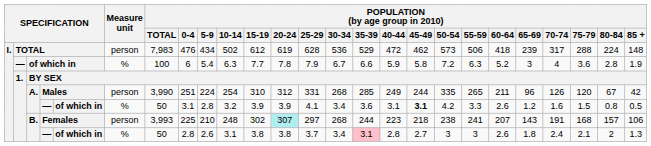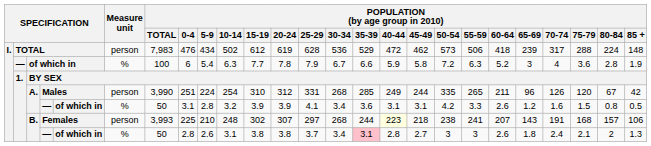(421, 106) bold -> (421, 106) normal
(285, 120) paleturquoise background -> (285, 120) no background
(394, 120) no background -> (394, 120) lightyellow background
